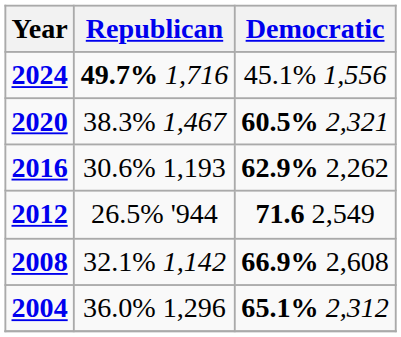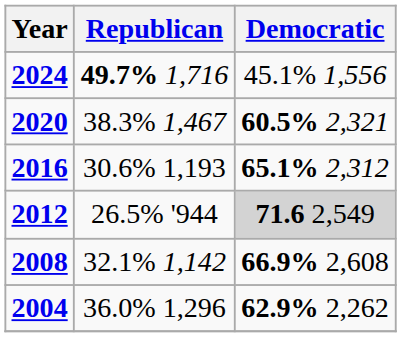(315, 167) 62.9% 2,262 -> (315, 167) 65.1% 2,312
(315, 214) no background -> (315, 214) lightgrey background
(315, 306) 65.1% 2,312 -> (315, 306) 62.9% 2,262
